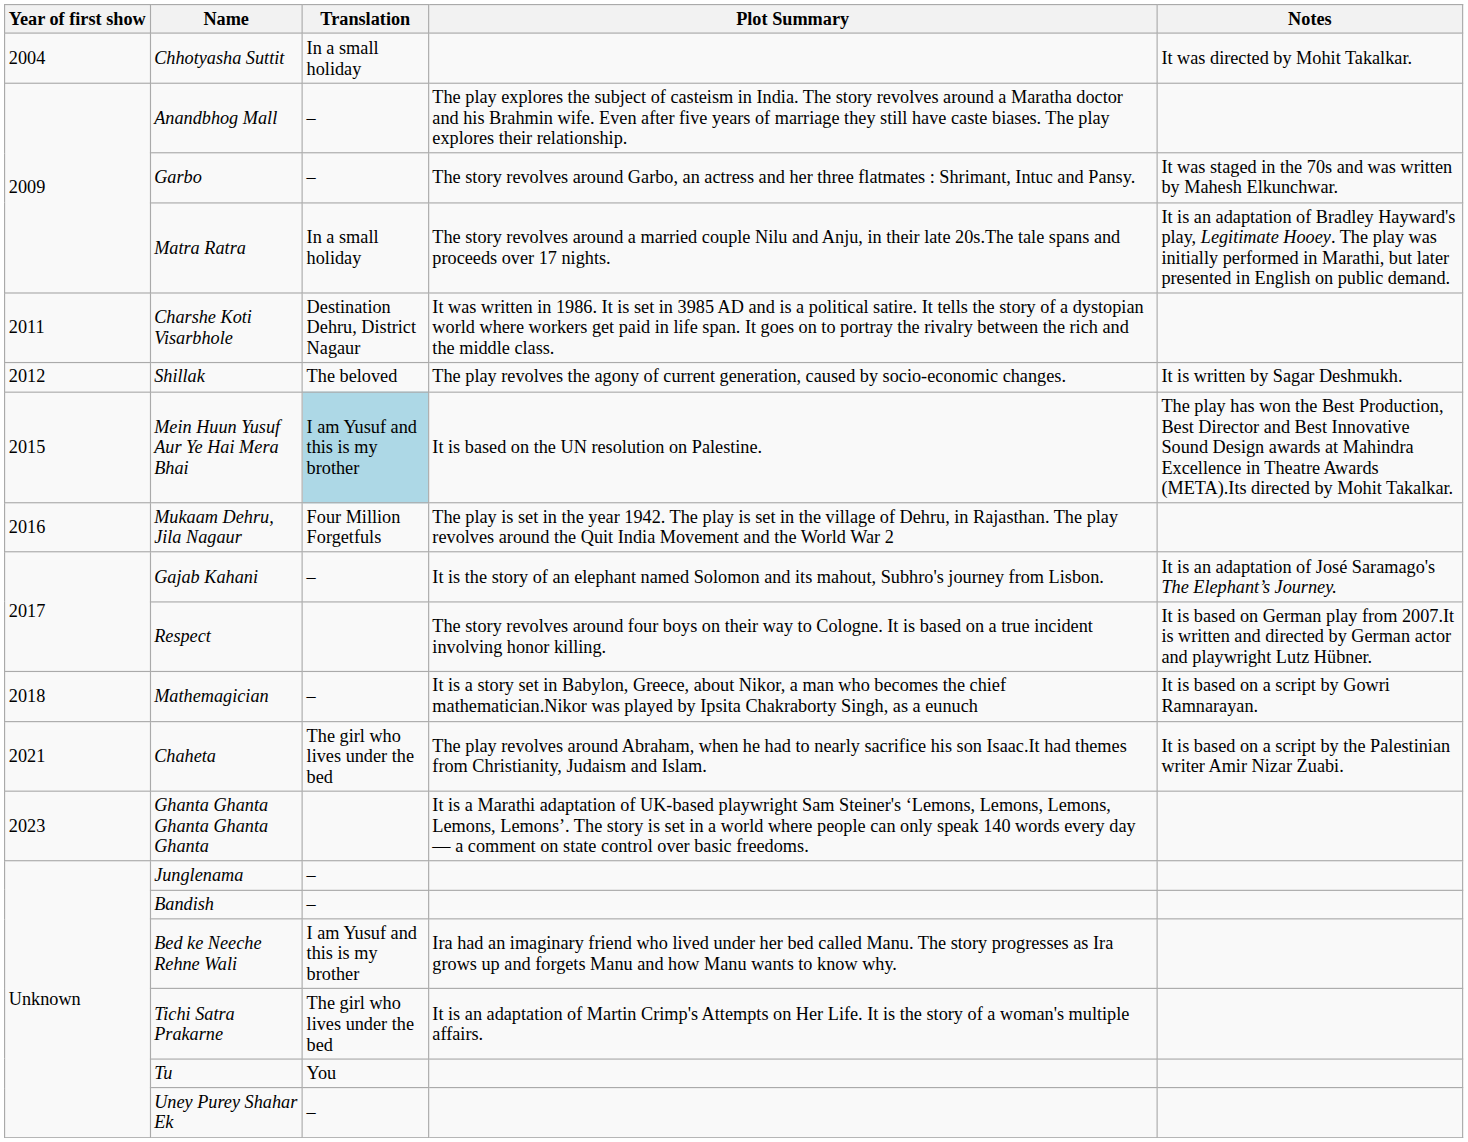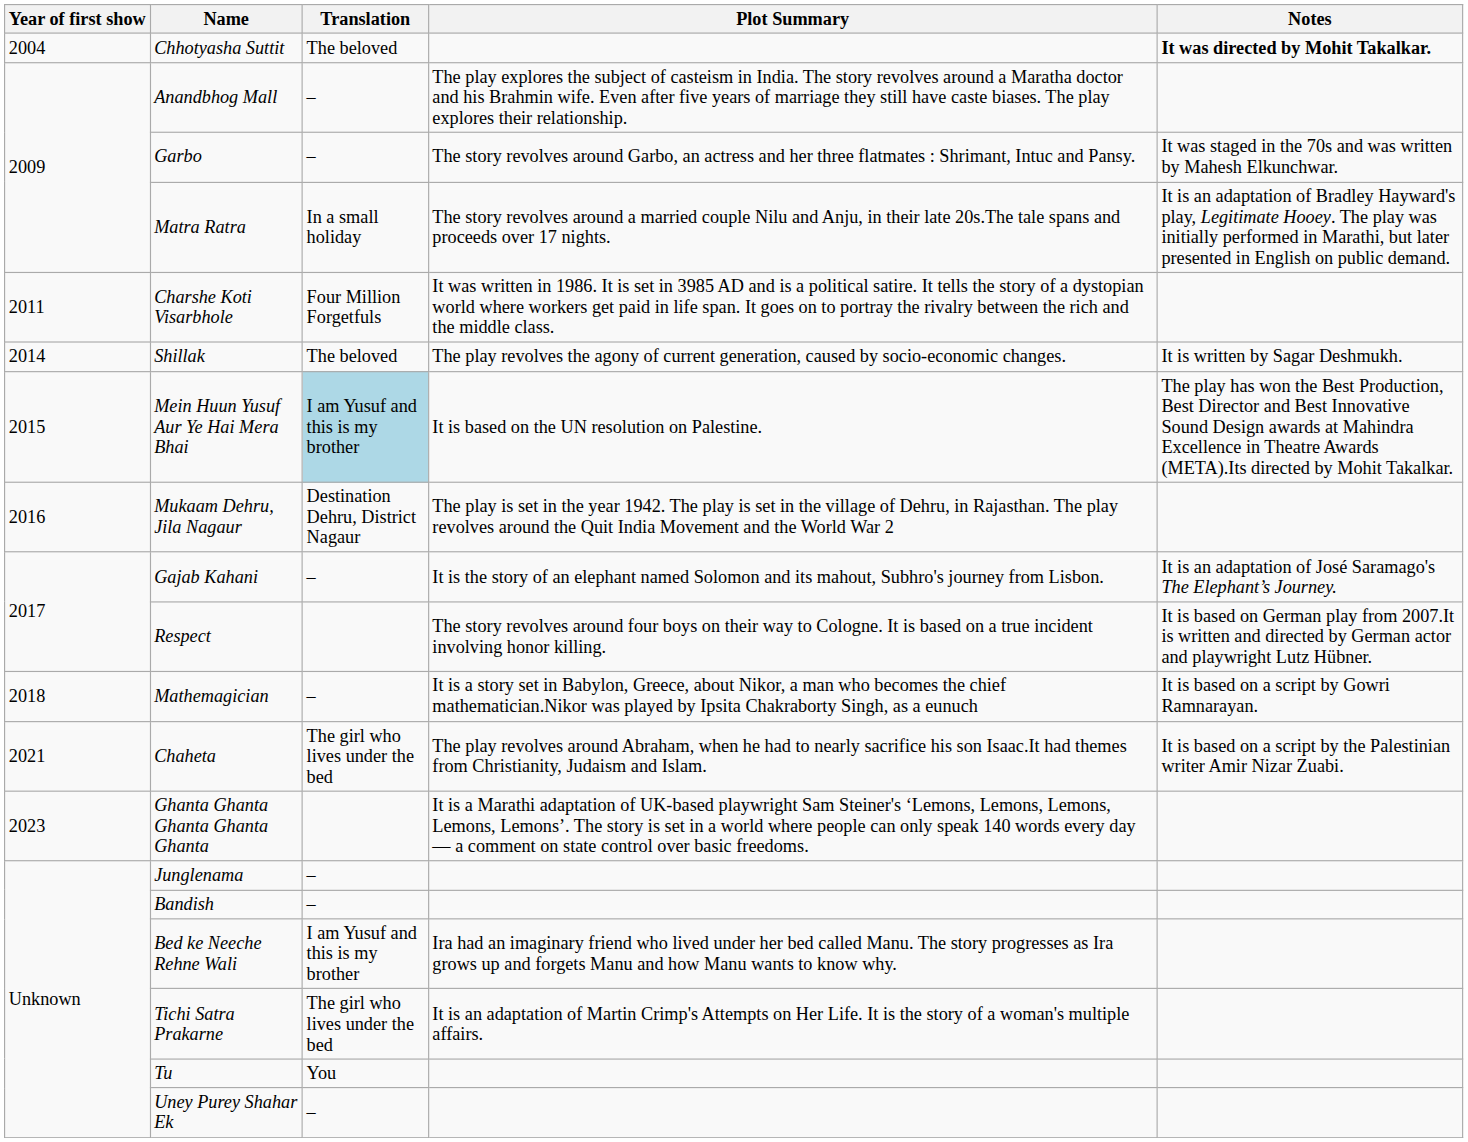(343, 58) In a small holiday -> (352, 47) The beloved
(1287, 58) normal -> (1296, 47) bold
(361, 327) Destination Dehru, District Nagaur -> (353, 307) Four Million Forgetfuls
(27, 377) 2012 -> (27, 356) 2014
(353, 527) Four Million Forgetfuls -> (361, 517) Destination Dehru, District Nagaur
